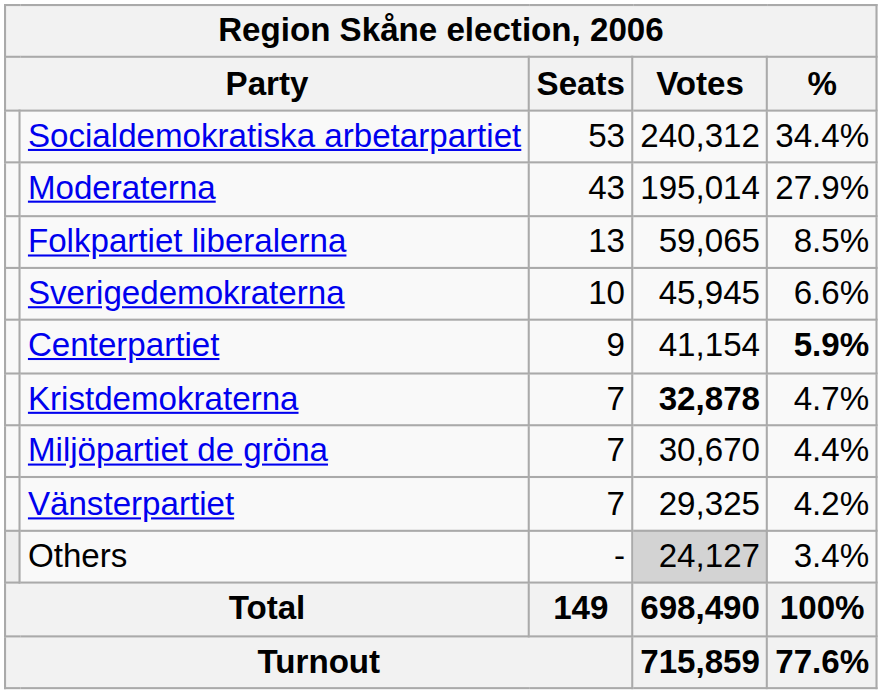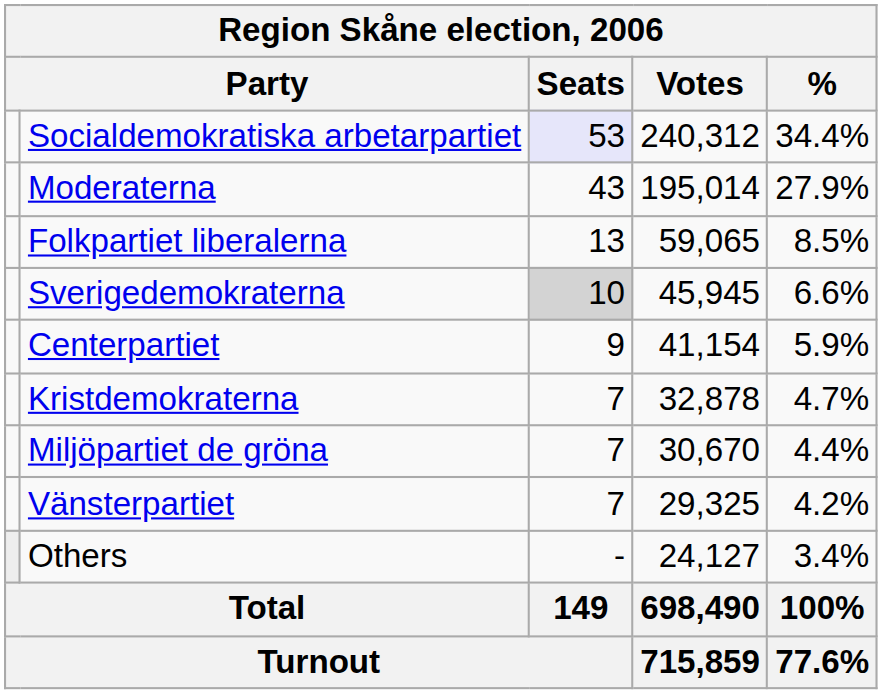(607, 135) no background -> (607, 135) lavender background
(607, 293) no background -> (607, 293) lightgrey background
(831, 345) bold -> (831, 345) normal
(709, 398) bold -> (709, 398) normal
(709, 556) lightgrey background -> (709, 556) no background
